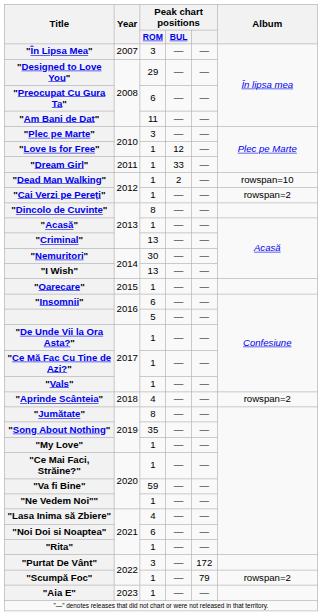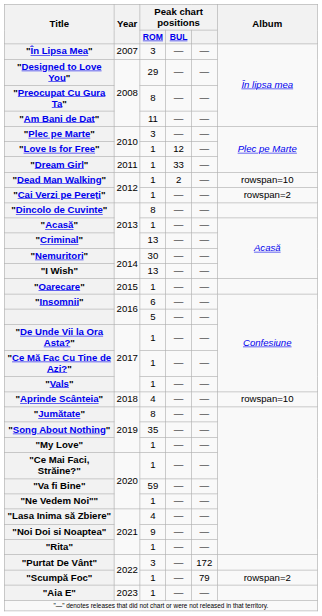(153, 98) 6 -> (153, 98) 8
(267, 399) rowspan=2 -> (267, 399) rowspan=10
(153, 532) 6 -> (153, 532) 9
